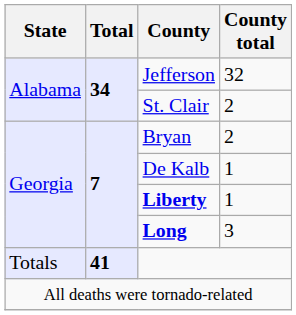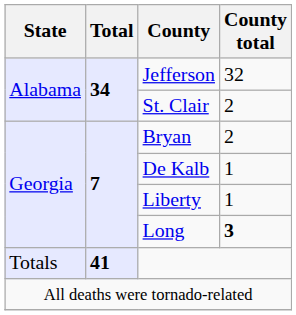(175, 199) bold -> (172, 199) normal
(165, 231) bold -> (164, 231) normal
(229, 231) normal -> (229, 231) bold
